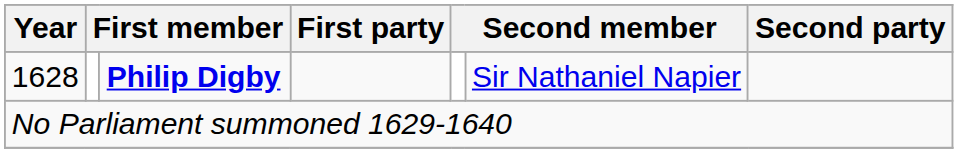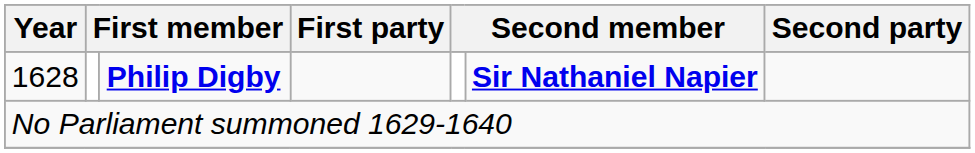(607, 76) normal -> (615, 76) bold
